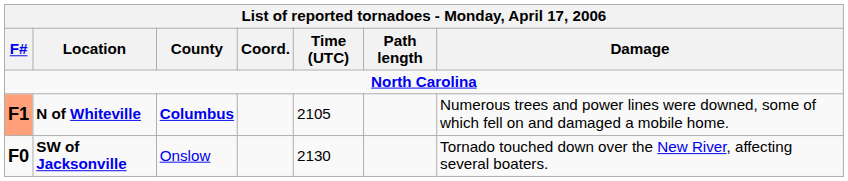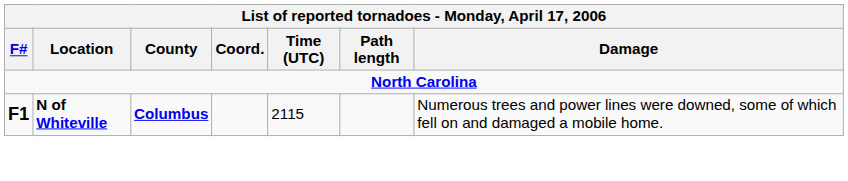(19, 114) lightsalmon background -> (19, 114) no background
(314, 114) 2105 -> (288, 114) 2115
- row: (81, 155)
